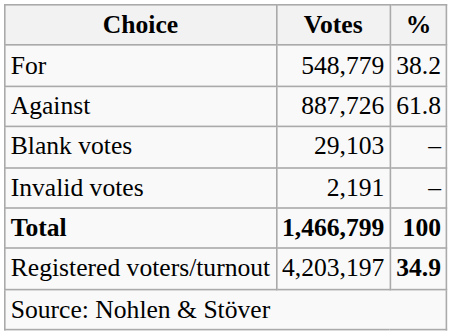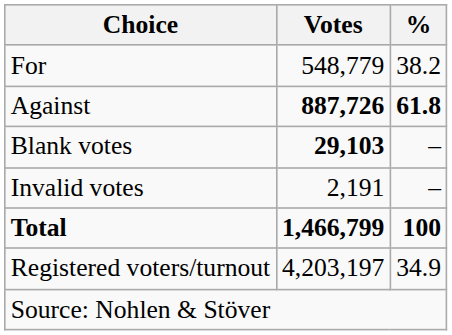(343, 106) normal -> (343, 106) bold
(419, 106) normal -> (419, 106) bold
(349, 146) normal -> (349, 146) bold
(419, 268) bold -> (419, 268) normal
